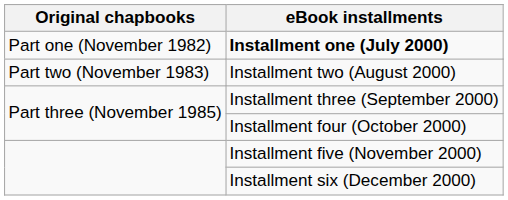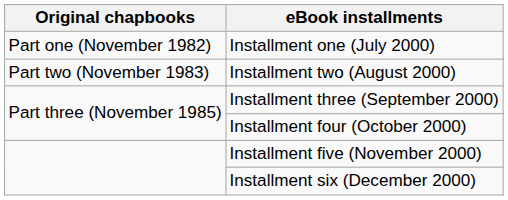(339, 45) bold -> (332, 45) normal
